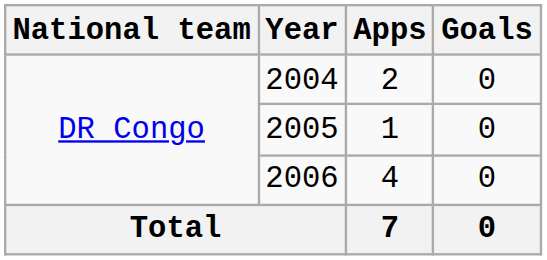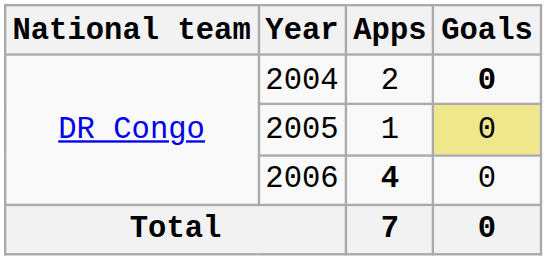(487, 80) normal -> (487, 80) bold
(487, 130) no background -> (487, 130) khaki background
(390, 179) normal -> (390, 179) bold
